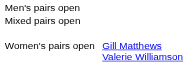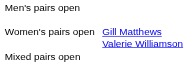rows swapped: (50, 46) <-> (43, 21)
